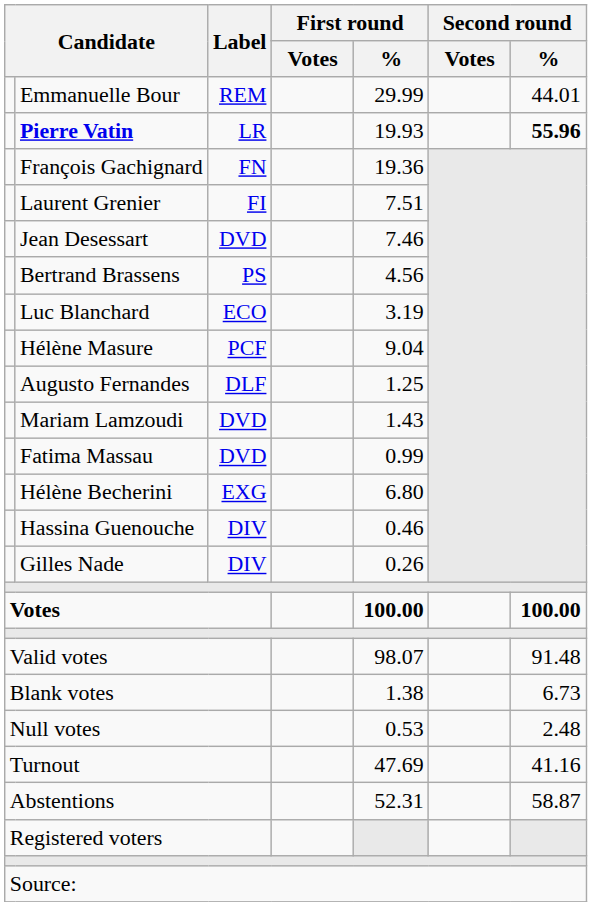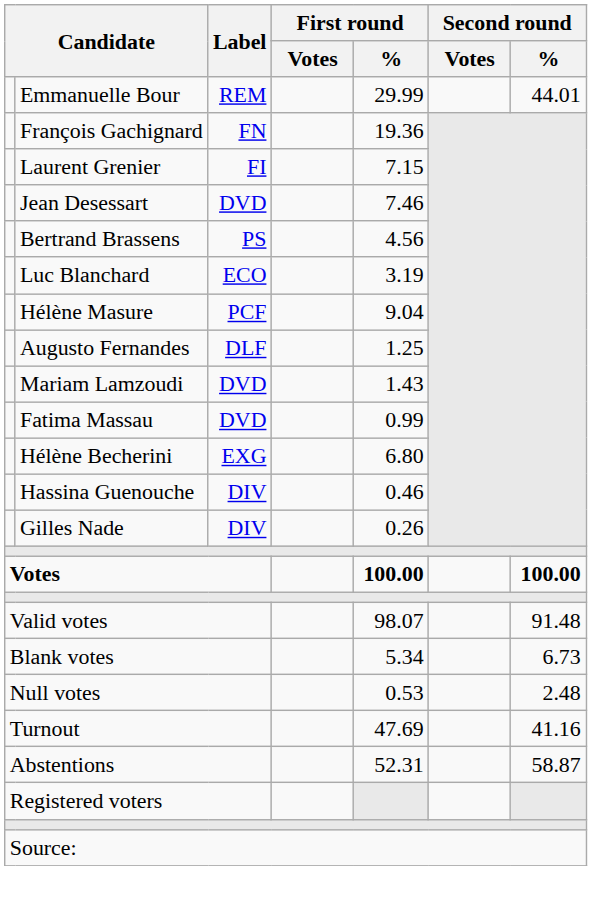- row: (77, 131)
(404, 203) 7.51 -> (404, 167) 7.15
(404, 692) 1.38 -> (404, 656) 5.34
